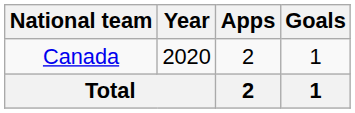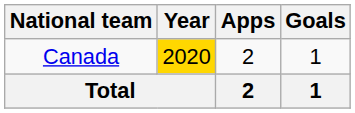(187, 56) no background -> (187, 56) gold background
